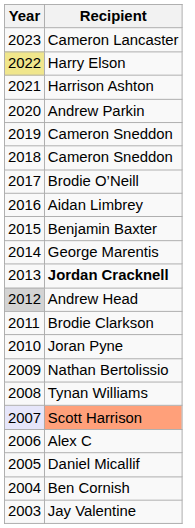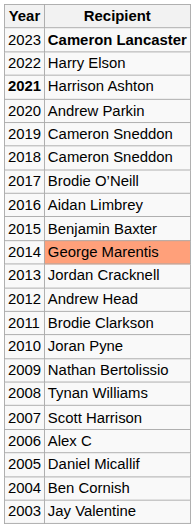(113, 39) normal -> (117, 39) bold
(24, 63) khaki background -> (24, 63) no background
(24, 87) normal -> (24, 87) bold
(103, 252) no background -> (103, 252) lightsalmon background
(108, 275) bold -> (104, 275) normal
(24, 299) lightgrey background -> (24, 299) no background
(24, 417) lavender background -> (24, 417) no background
(95, 417) lightsalmon background -> (95, 417) no background
